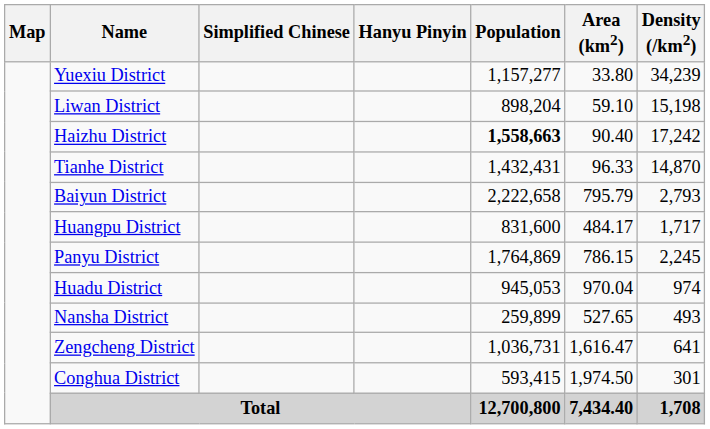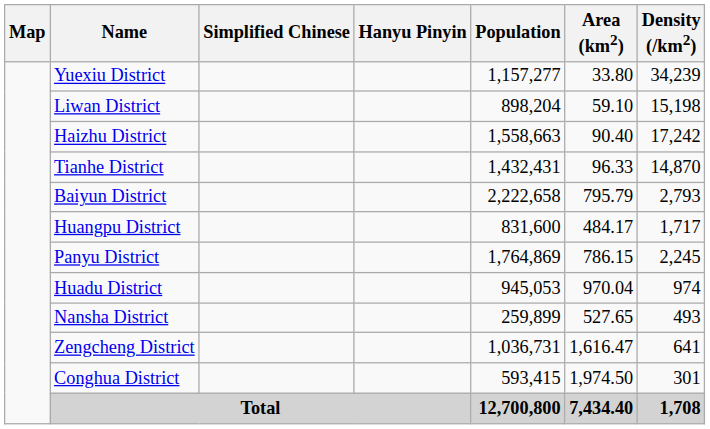(524, 136) bold -> (524, 136) normal
